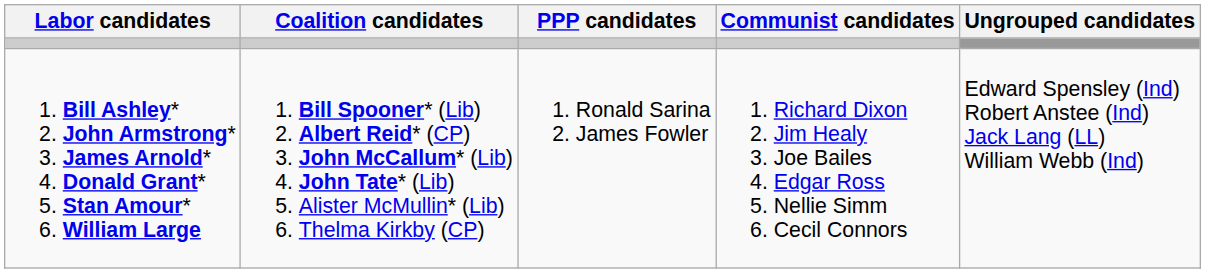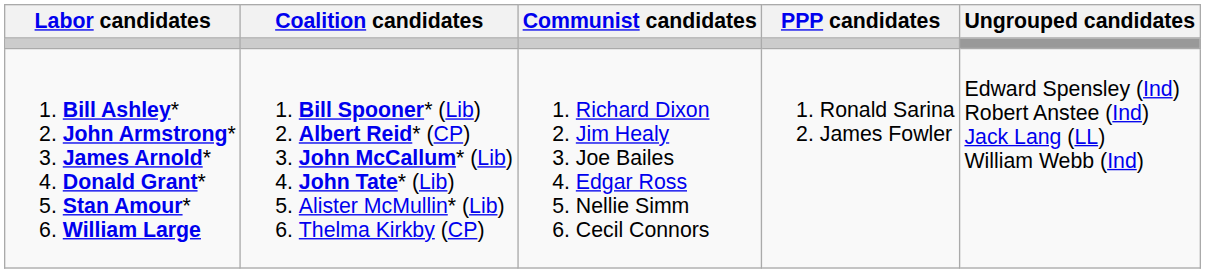columns swapped: (838, 21) <-> (617, 21)
